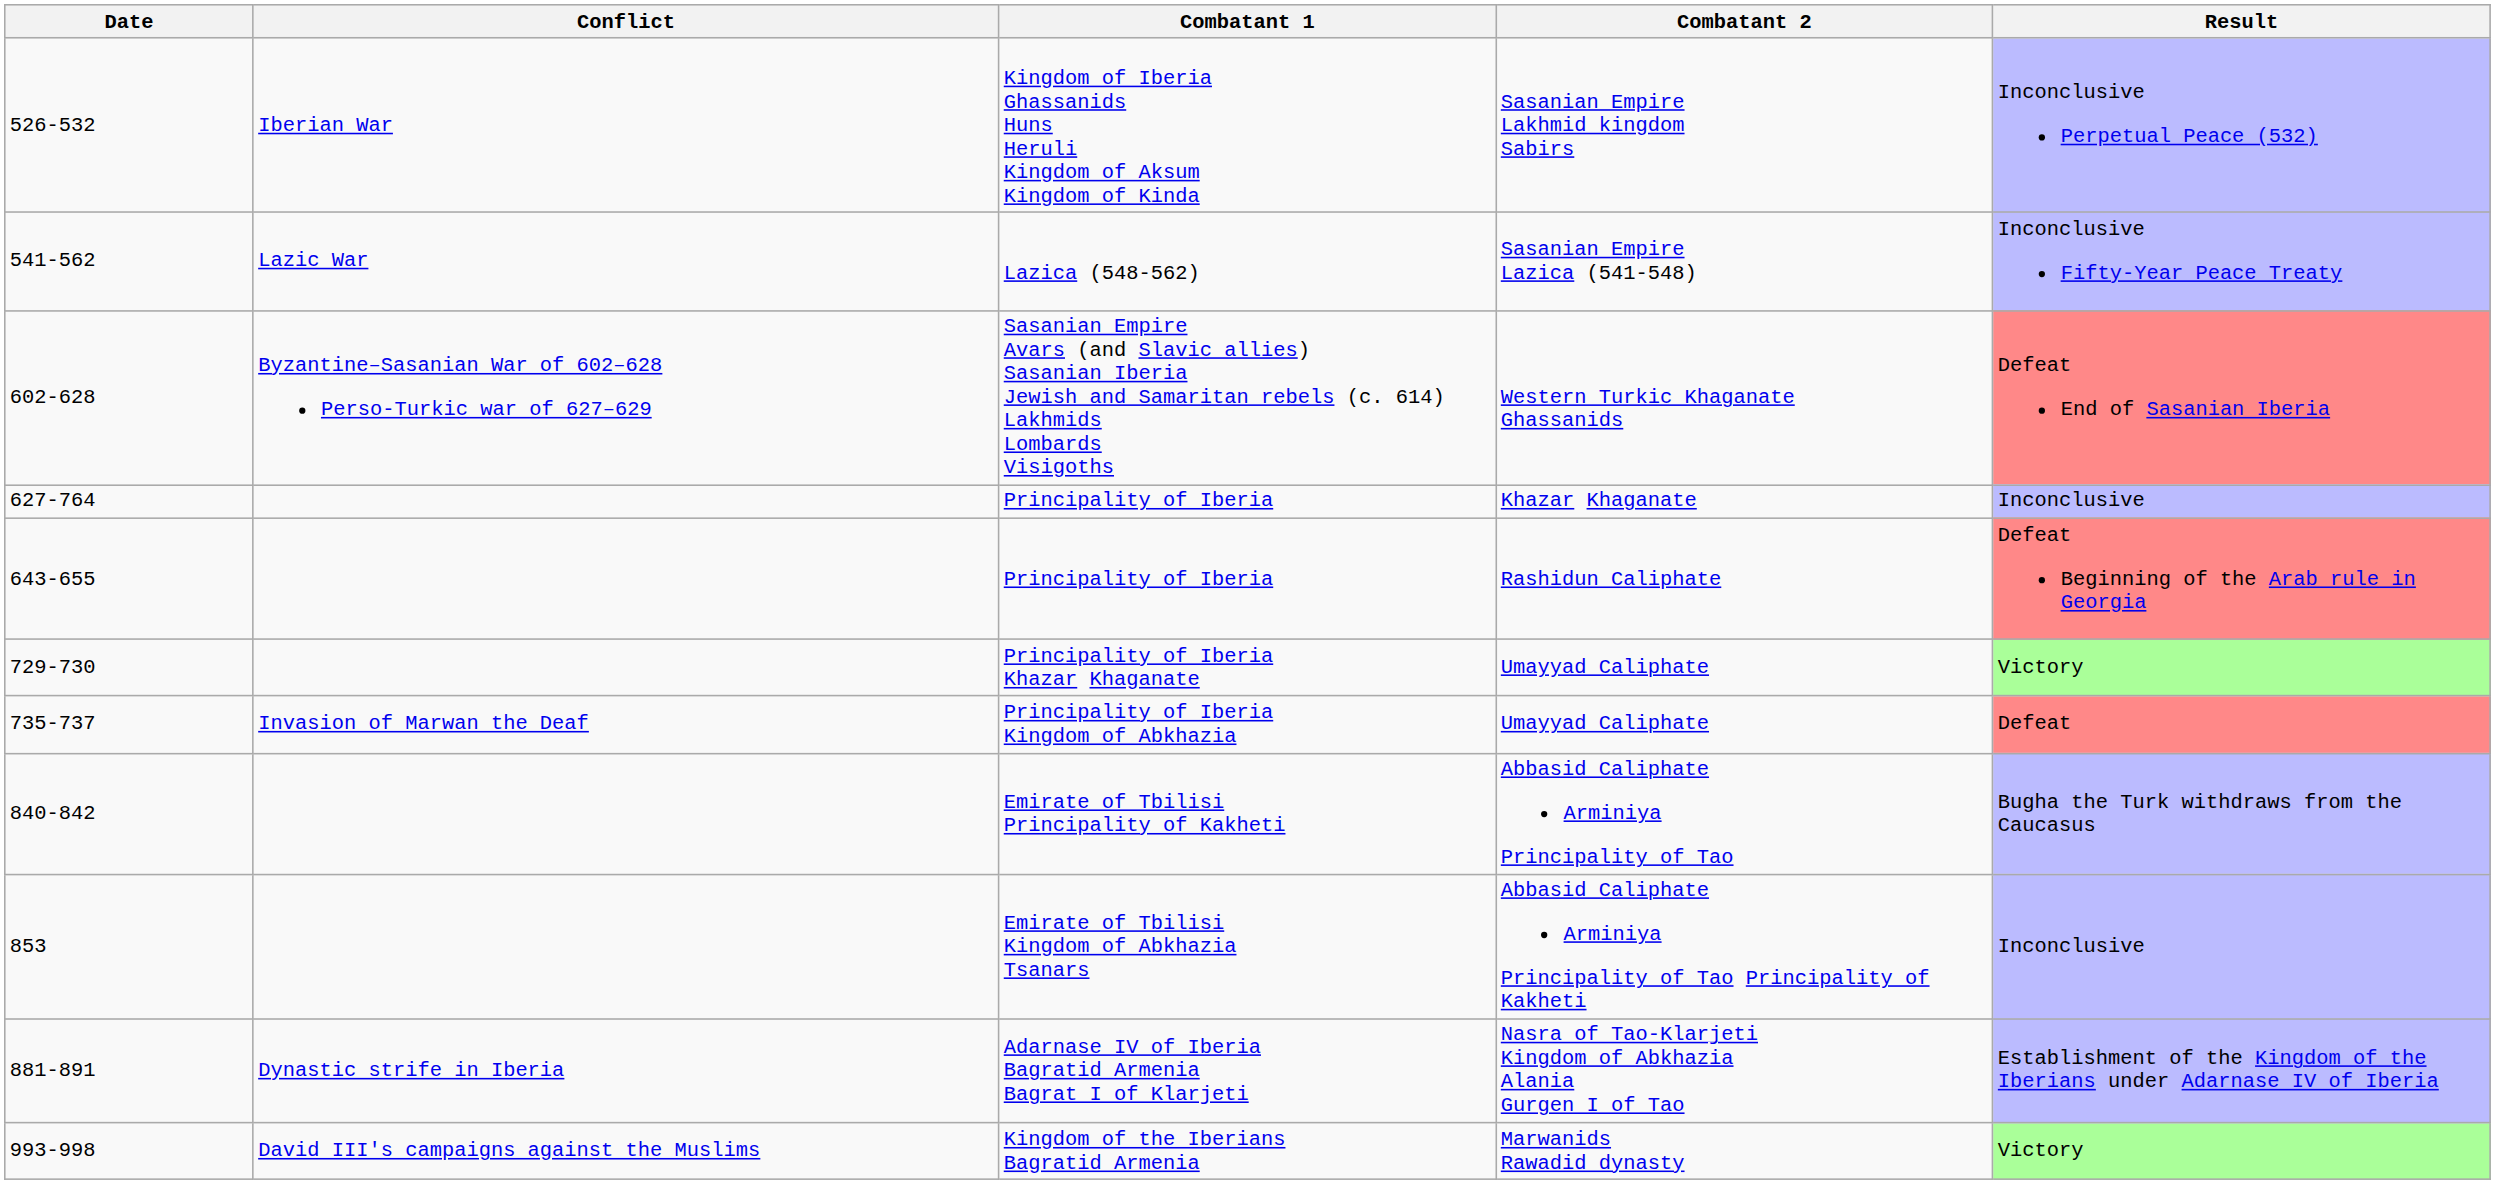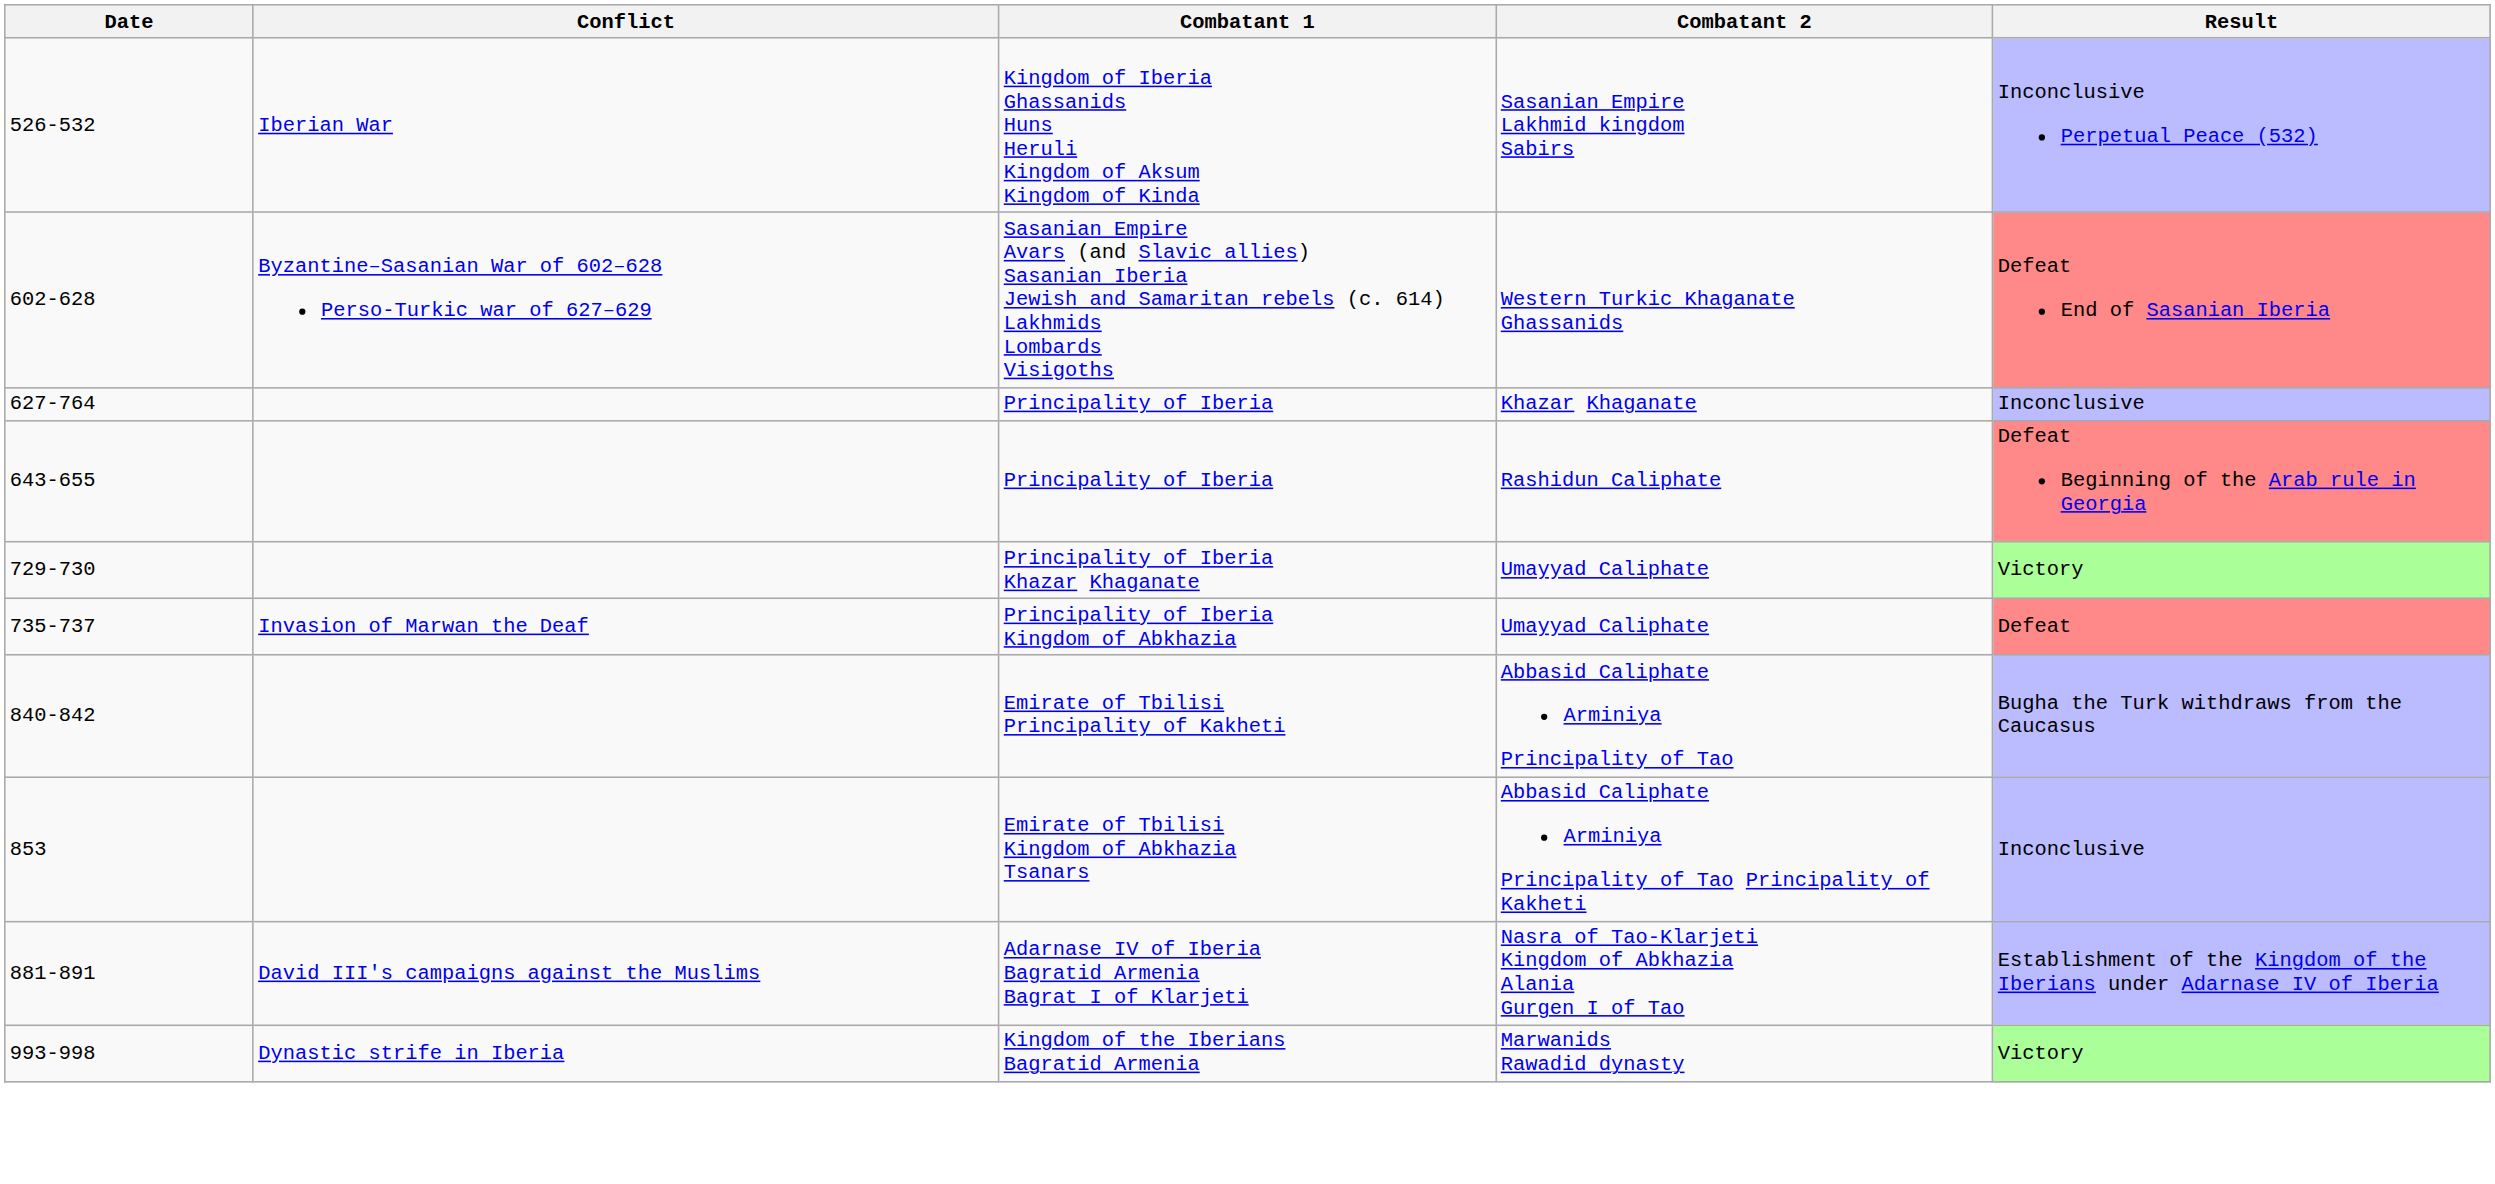- row: (1102, 273)
(411, 1071) Dynastic strife in Iberia -> (509, 973) David III's campaigns against the Muslims
(509, 1151) David III's campaigns against the Muslims -> (411, 1053) Dynastic strife in Iberia
